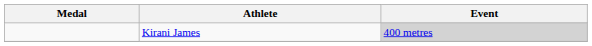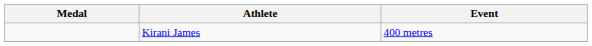(408, 32) lightgrey background -> (408, 32) no background
